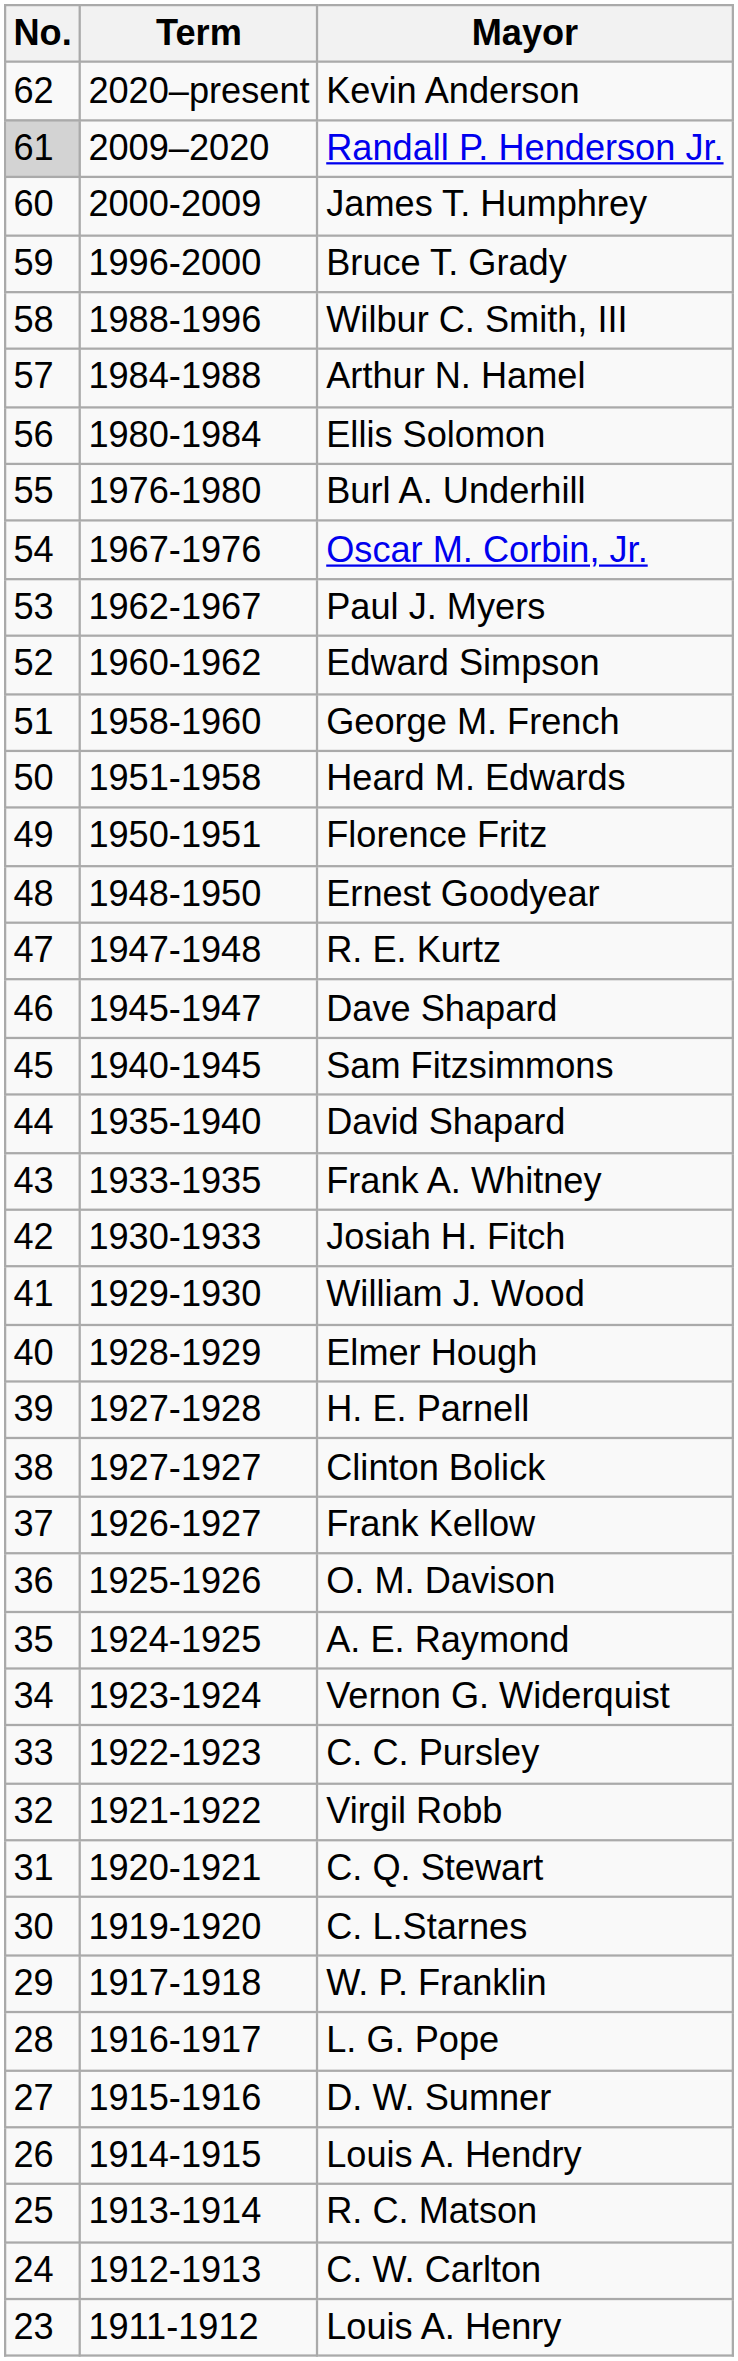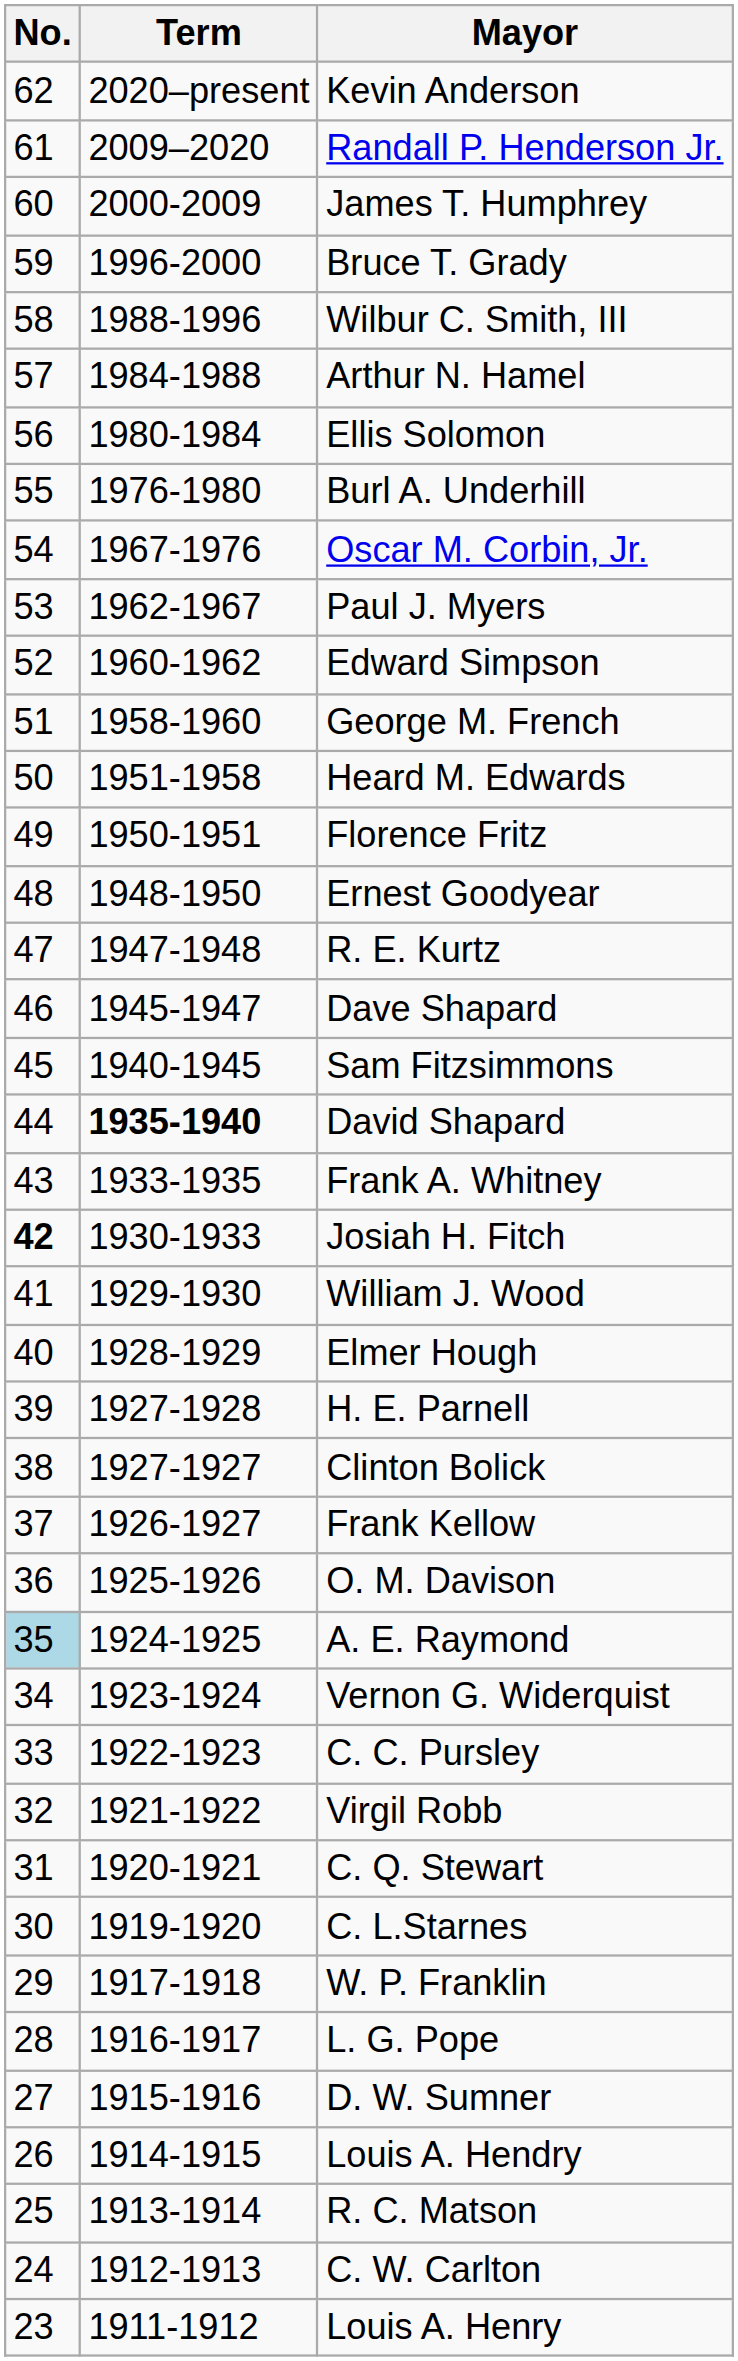(34, 147) lightgrey background -> (34, 147) no background
(175, 1122) normal -> (175, 1122) bold
(34, 1237) normal -> (34, 1237) bold
(34, 1638) no background -> (34, 1638) lightblue background
